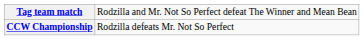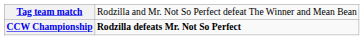(165, 27) normal -> (169, 27) bold
